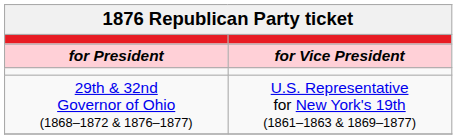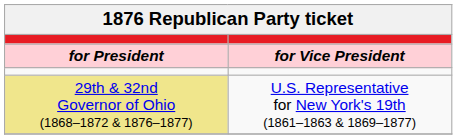(116, 105) no background -> (116, 105) khaki background
